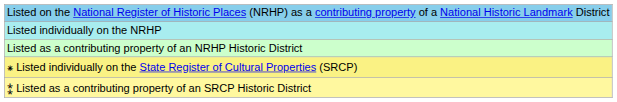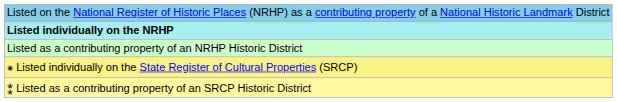(84, 30) normal -> (90, 30) bold
